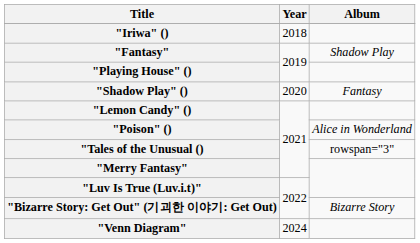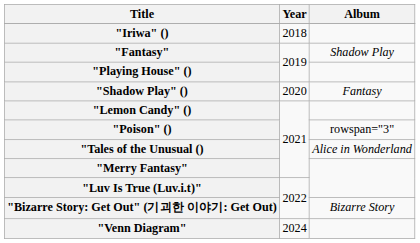(362, 129) Alice in Wonderland -> (362, 129) rowspan="3"
(362, 149) rowspan="3" -> (362, 149) Alice in Wonderland
